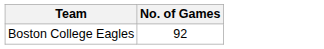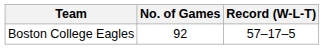+ column: (271, 14)
